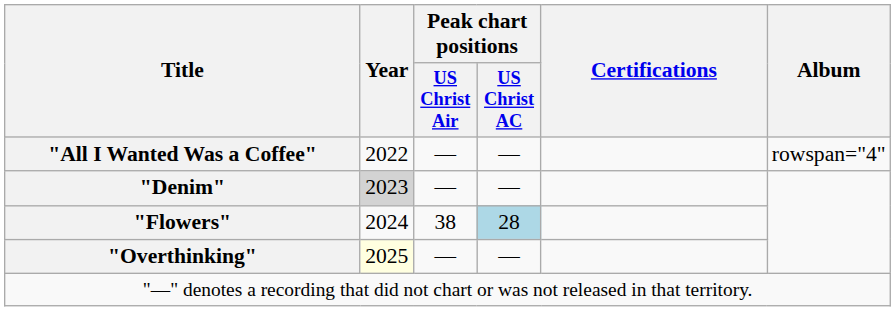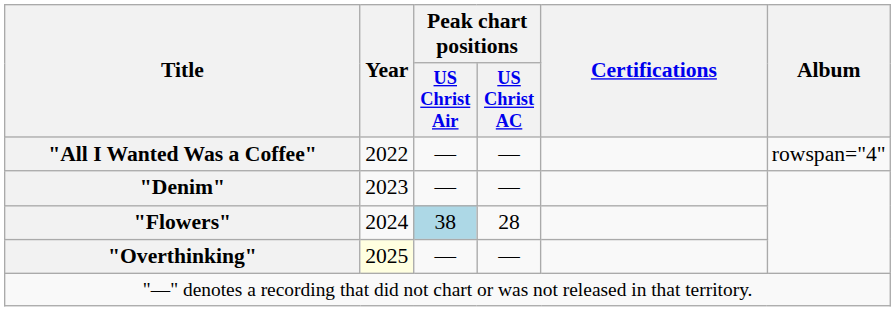(387, 187) lightgrey background -> (387, 187) no background
(445, 222) no background -> (445, 222) lightblue background
(509, 222) lightblue background -> (509, 222) no background
